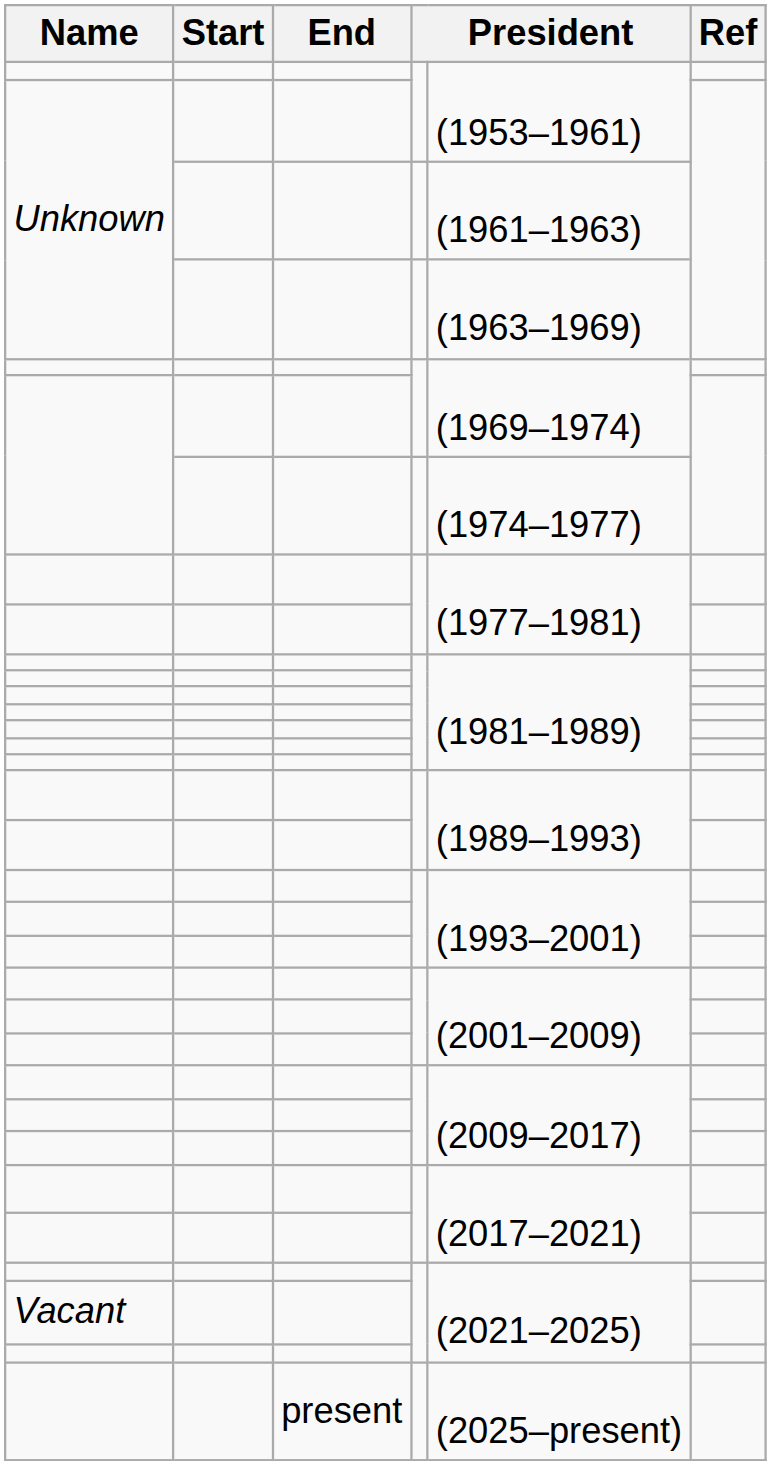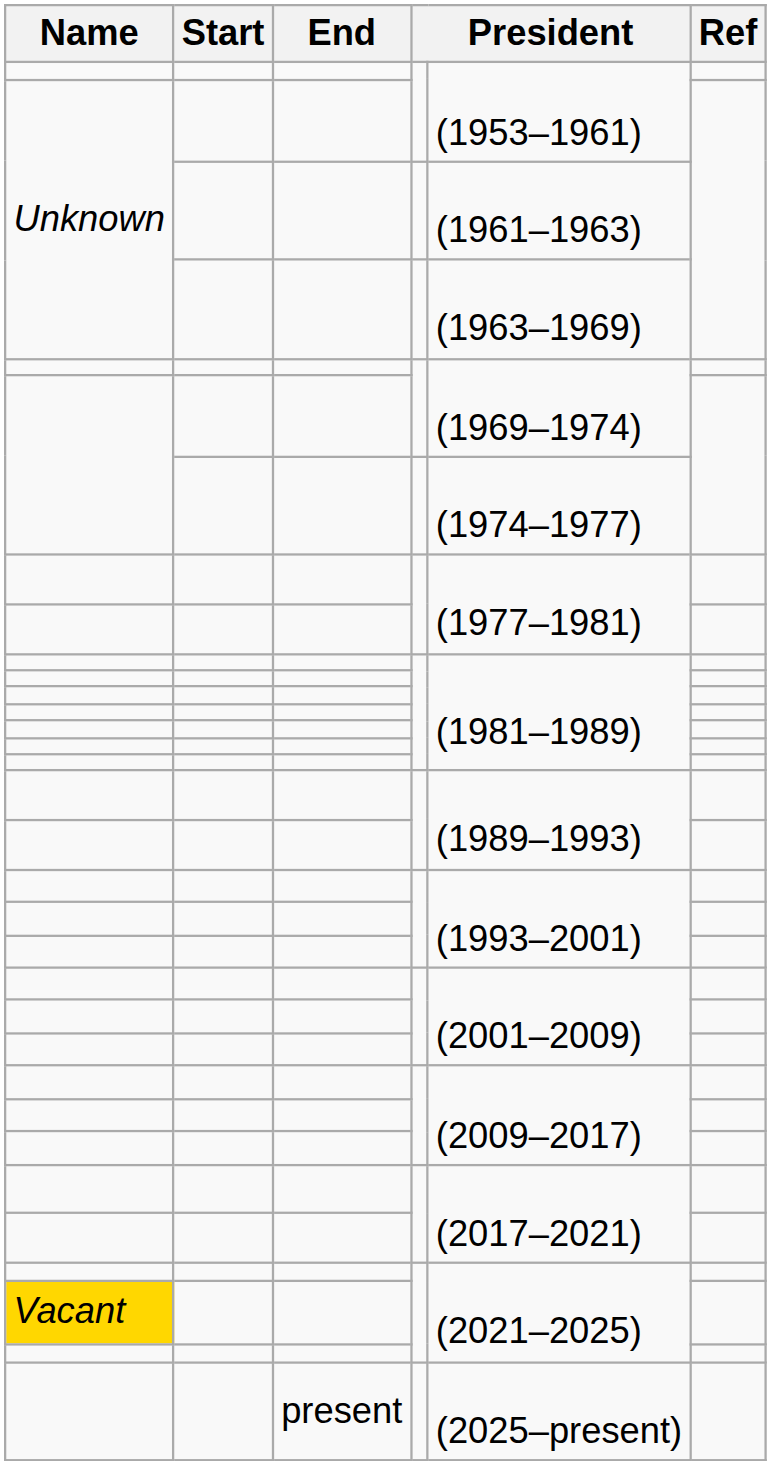(69, 1311) no background -> (69, 1311) gold background
